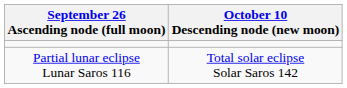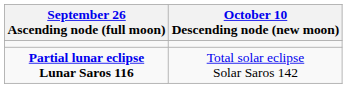(86, 65) normal -> (86, 65) bold
